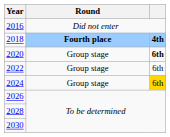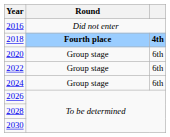(158, 54) bold -> (158, 54) normal
(158, 83) gold background -> (158, 83) no background
